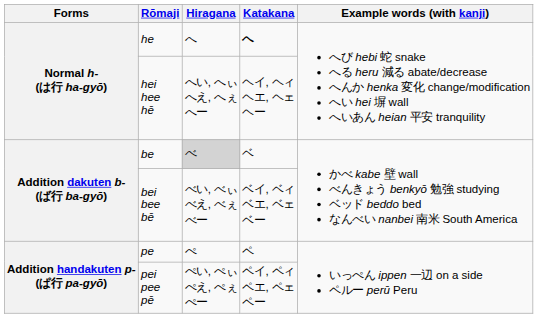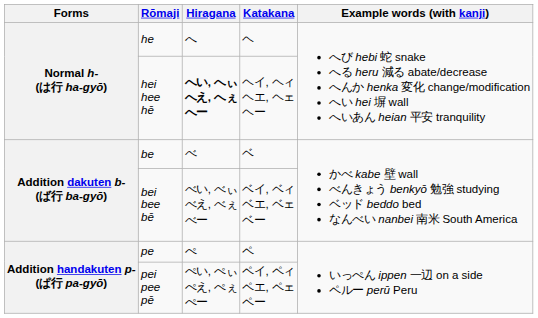(248, 39) bold -> (248, 39) normal
(211, 97) normal -> (211, 97) bold
(190, 153) lightgrey background -> (190, 153) no background
